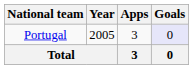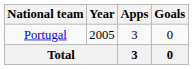(170, 34) lavender background -> (170, 34) no background
